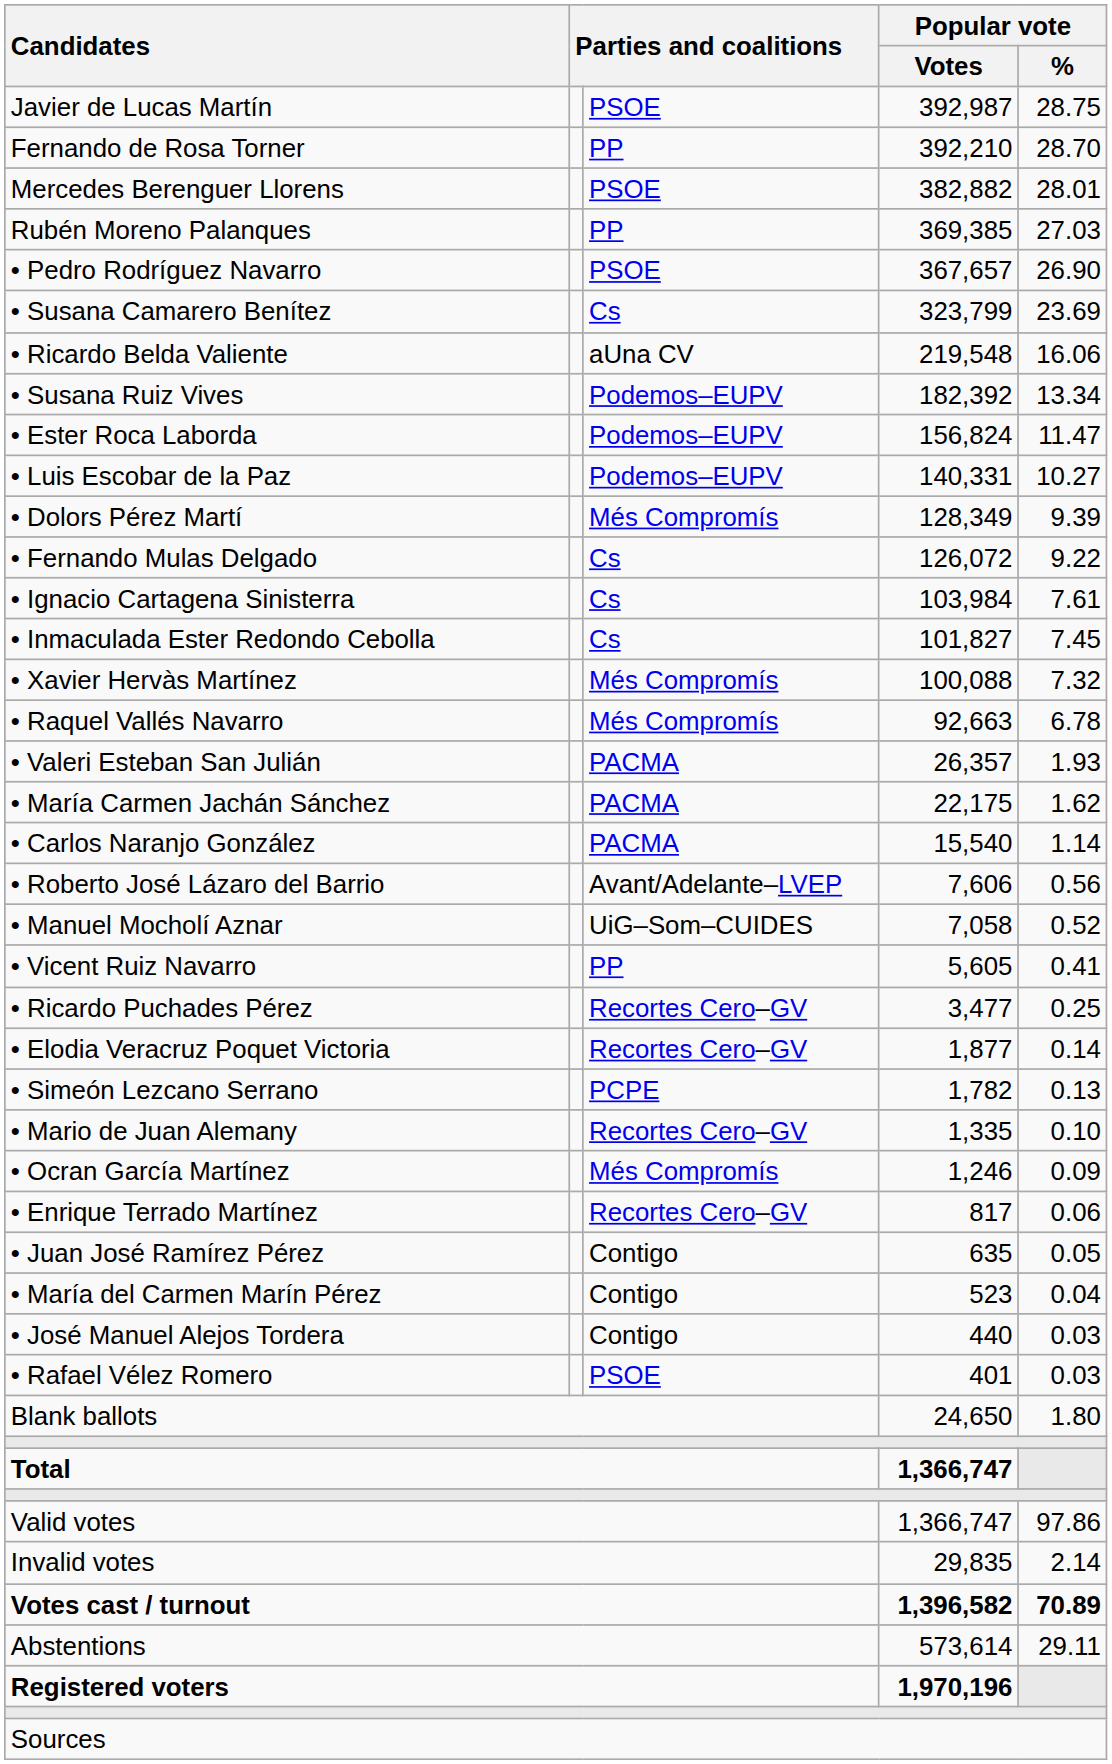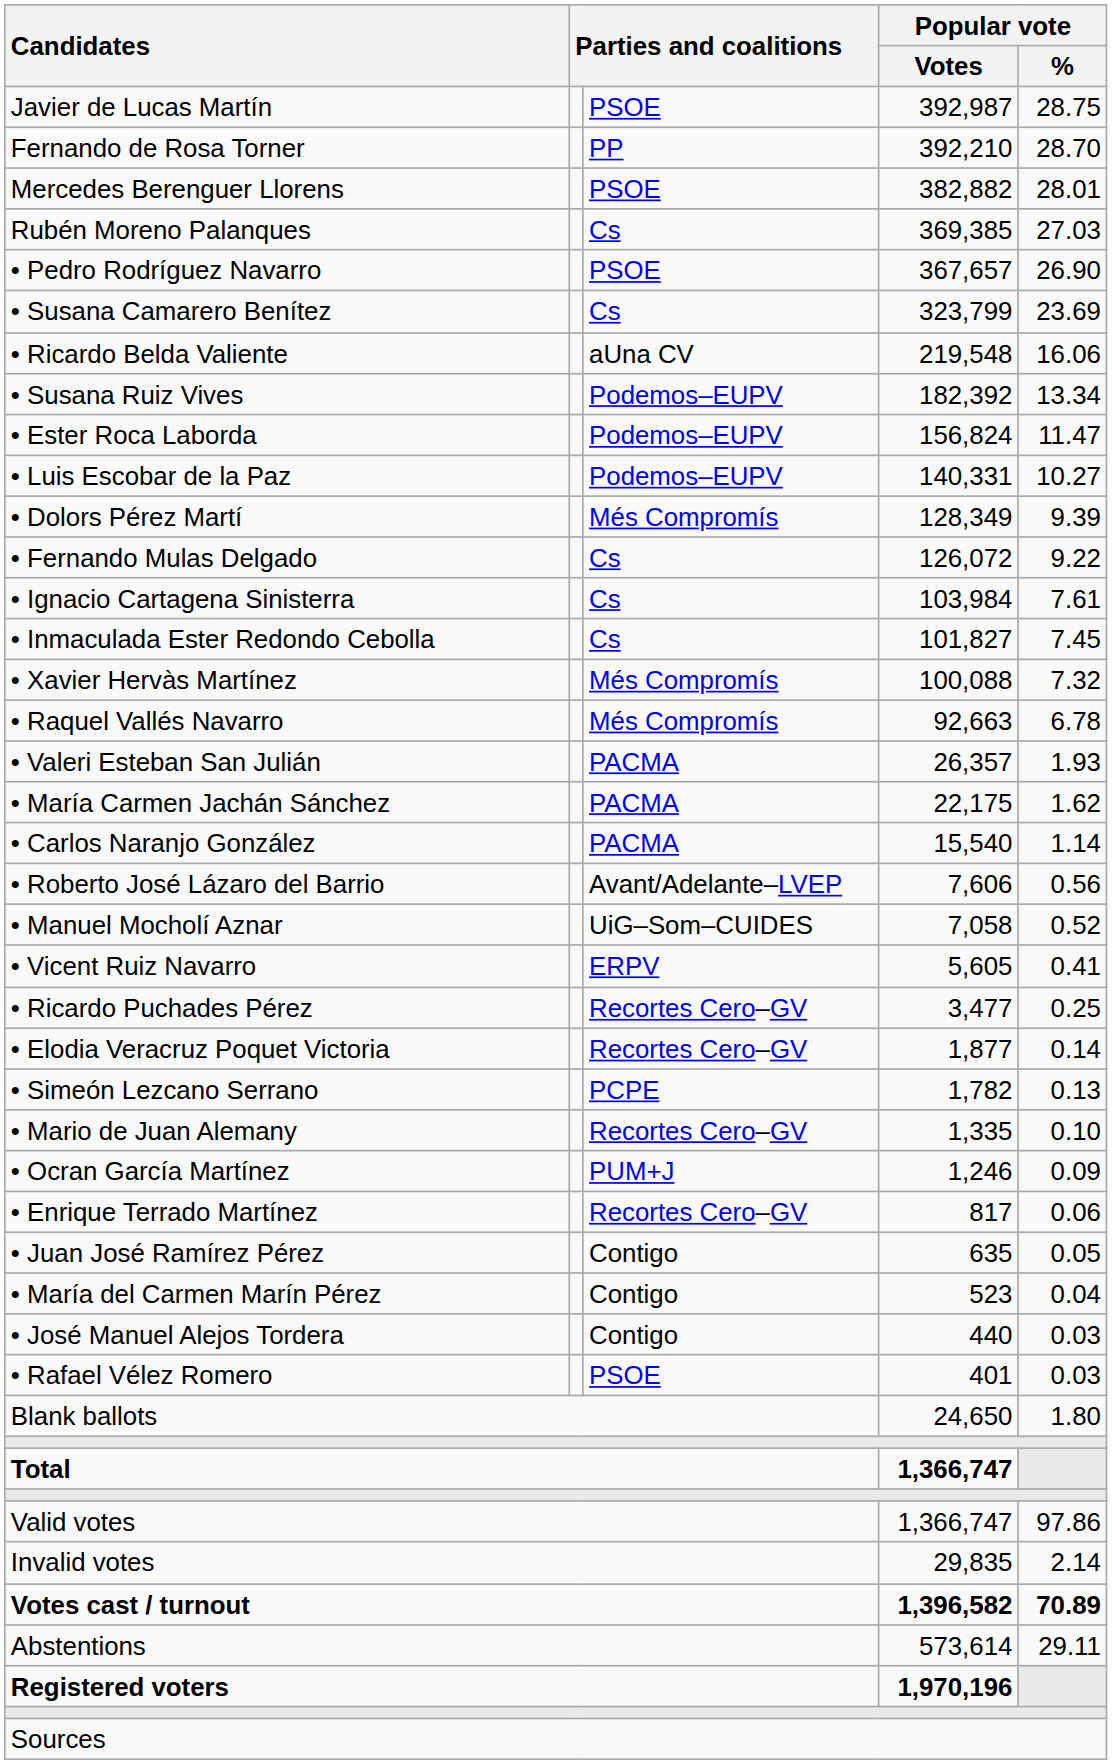(606, 230) PP -> (605, 230) Cs
(606, 966) PP -> (624, 966) ERPV
(684, 1171) Més Compromís -> (632, 1171) PUM+J
